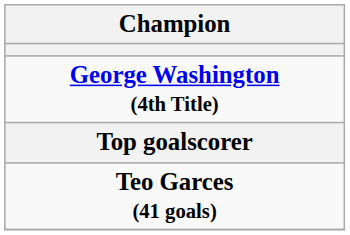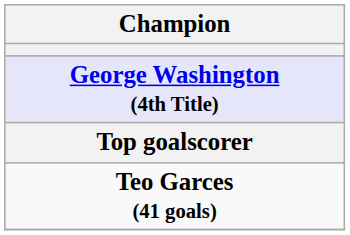(175, 88) no background -> (175, 88) lavender background
